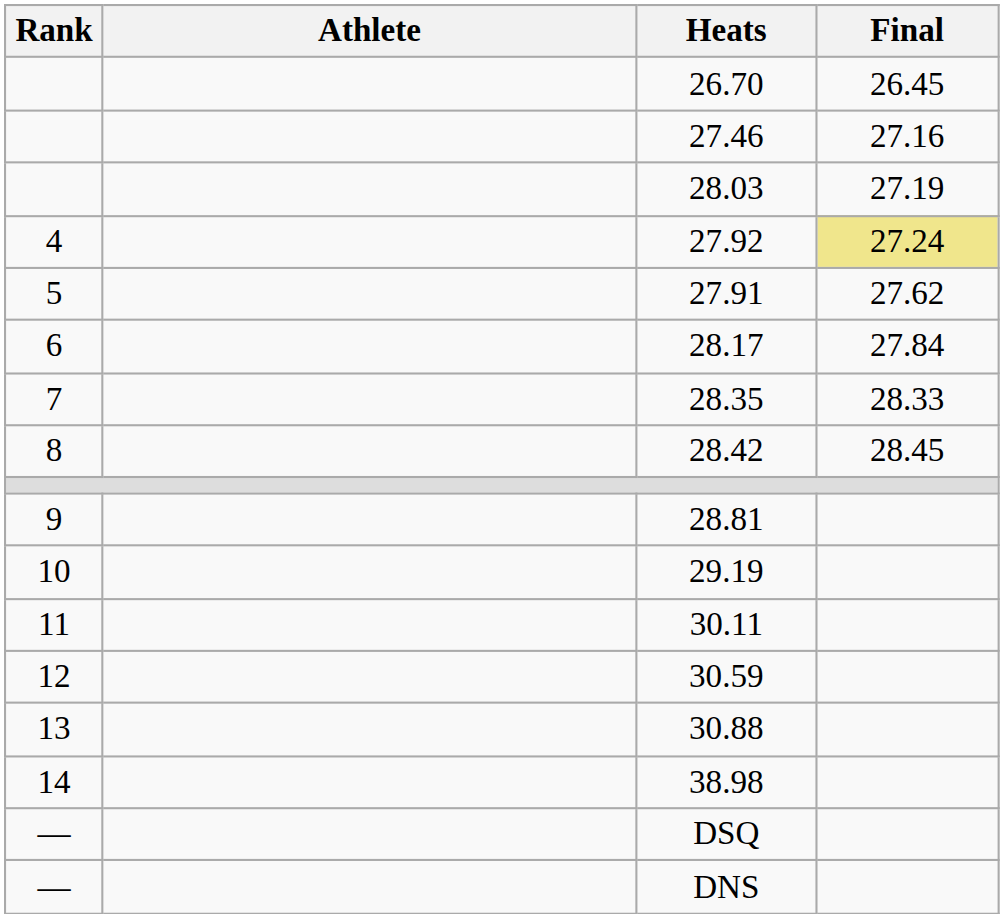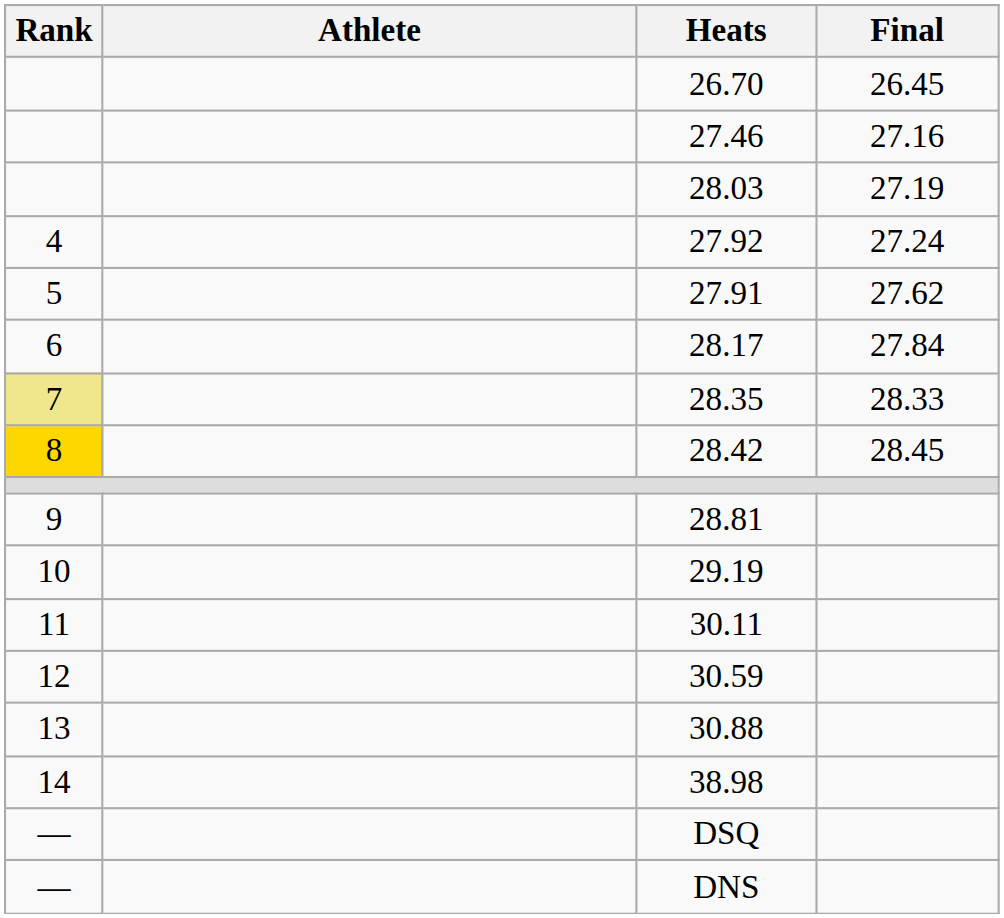(907, 240) khaki background -> (907, 240) no background
(54, 398) no background -> (54, 398) khaki background
(54, 450) no background -> (54, 450) gold background
